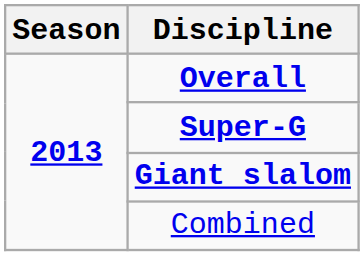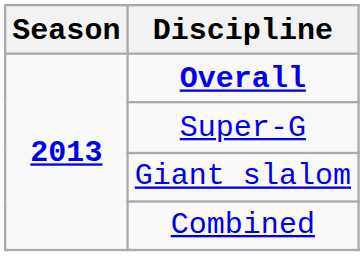(243, 128) bold -> (243, 128) normal
(243, 176) bold -> (243, 176) normal
